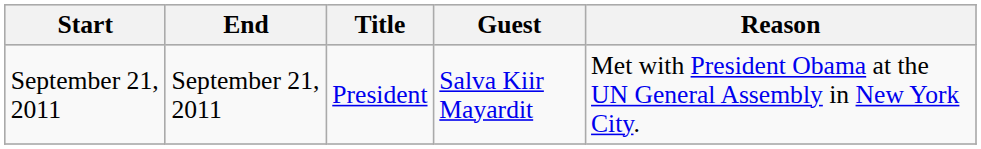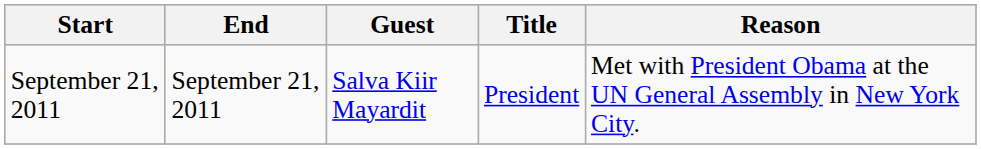columns swapped: (509, 24) <-> (380, 24)
